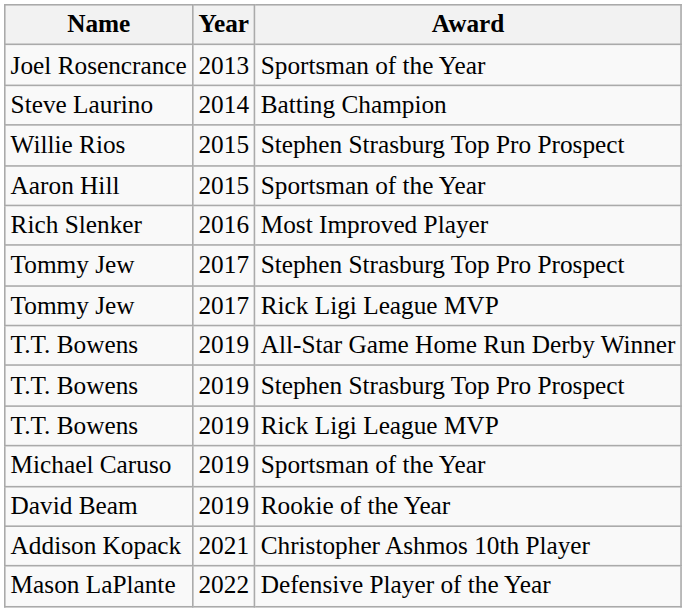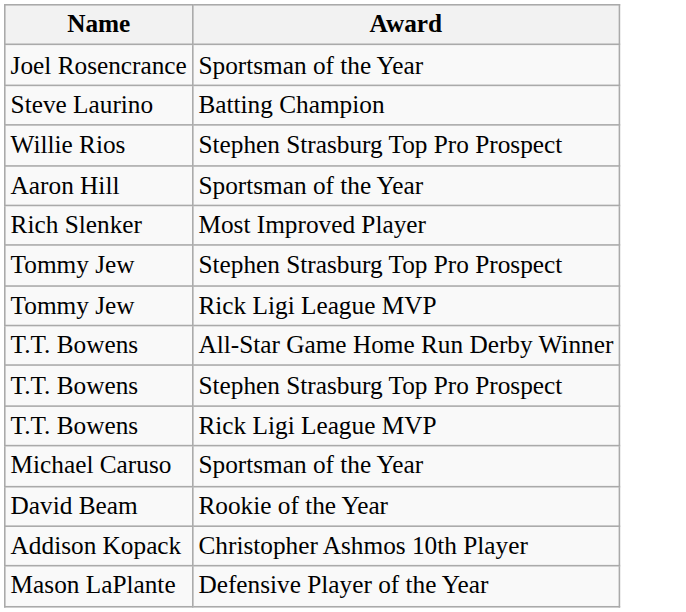- column: (224, 24)
